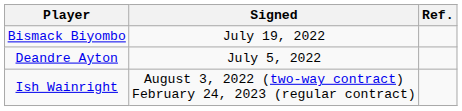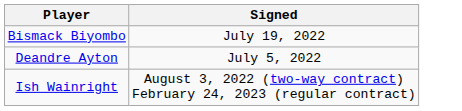- column: (438, 15)
